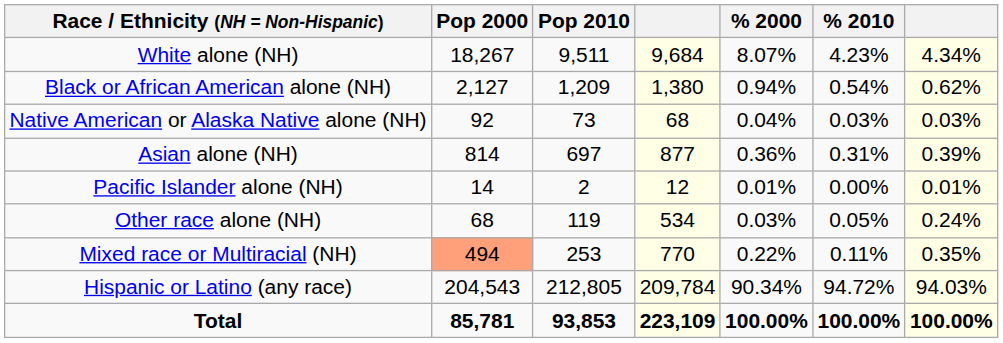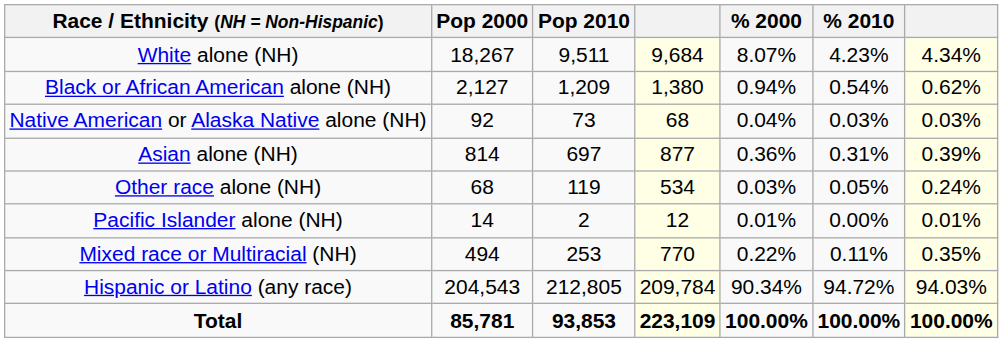rows swapped: (218, 187) <-> (218, 220)
(482, 253) lightsalmon background -> (482, 253) no background
